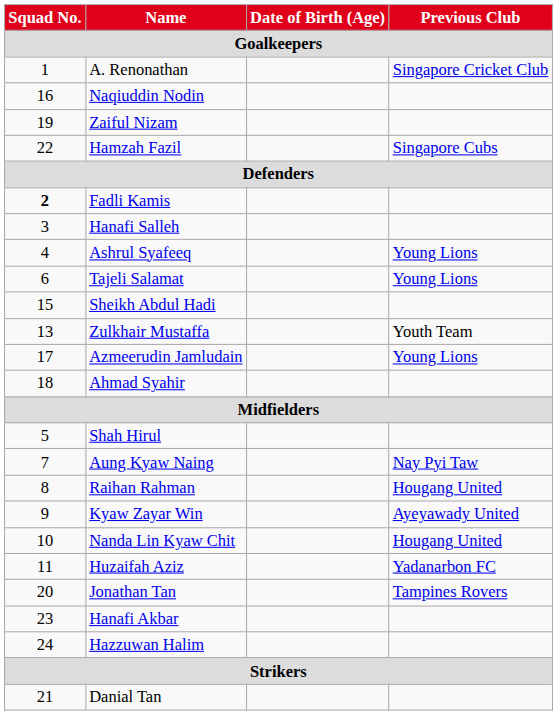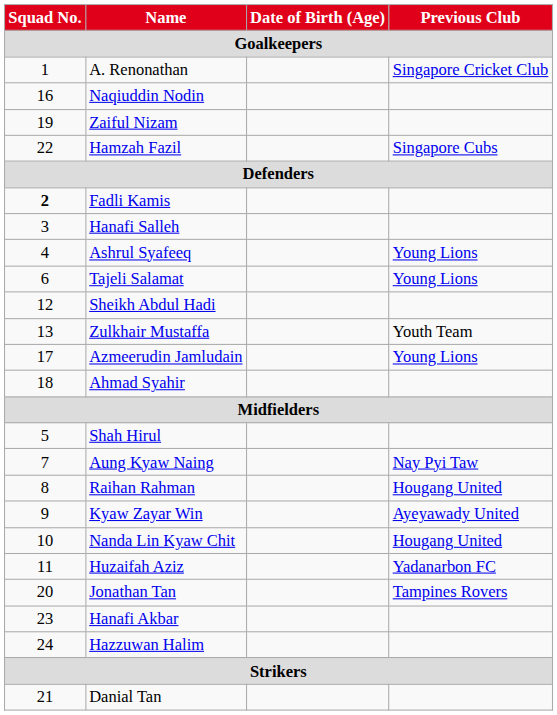(45, 305) 15 -> (45, 305) 12
